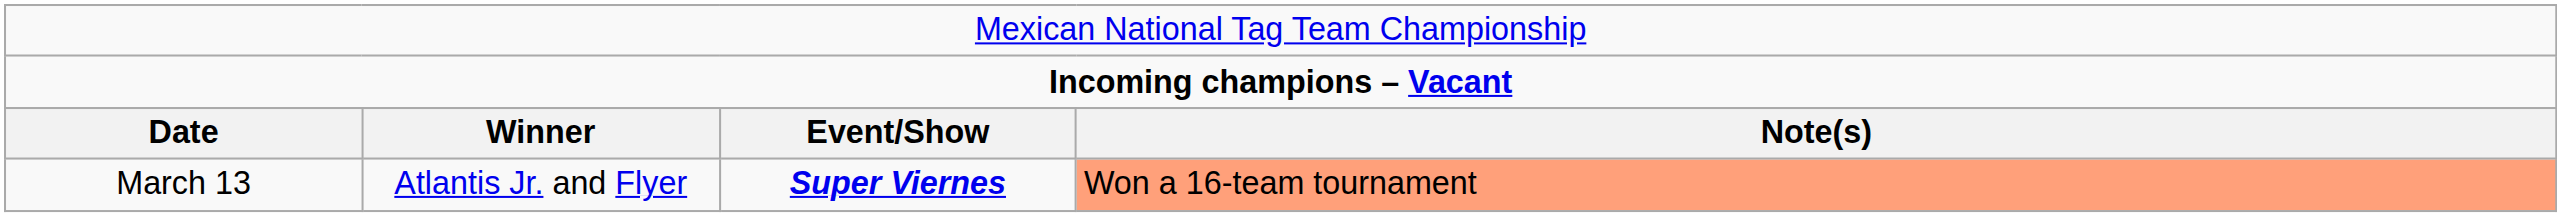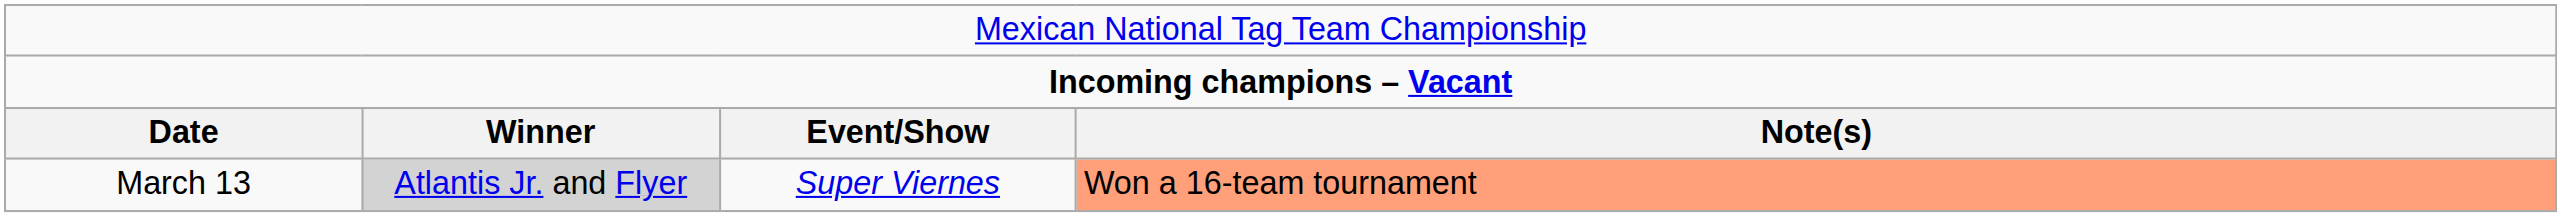(541, 183) no background -> (541, 183) lightgrey background
(898, 183) bold -> (898, 183) normal
